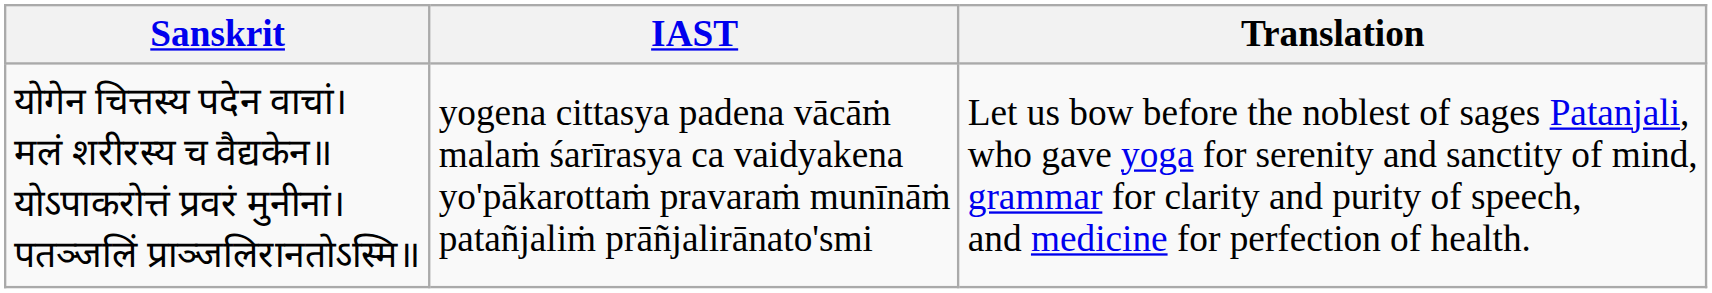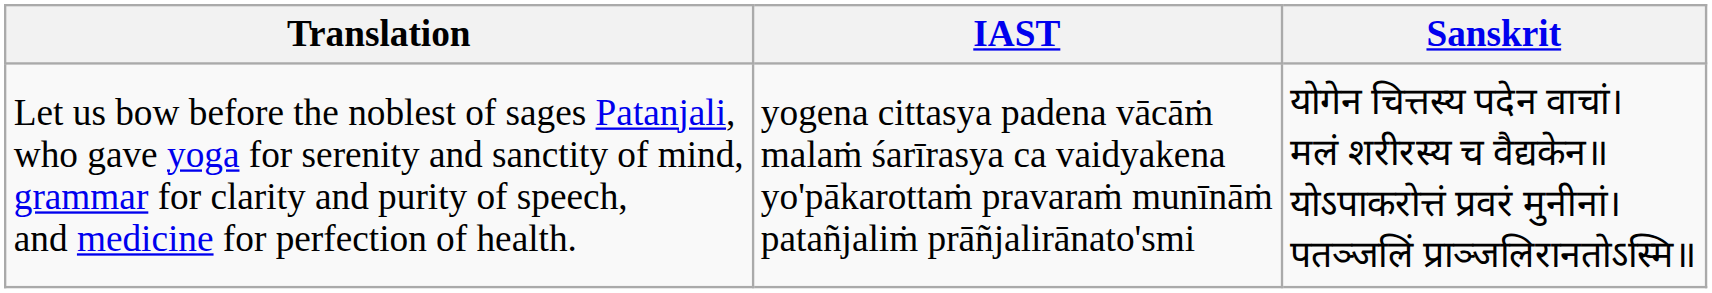columns swapped: (218, 34) <-> (1333, 34)
